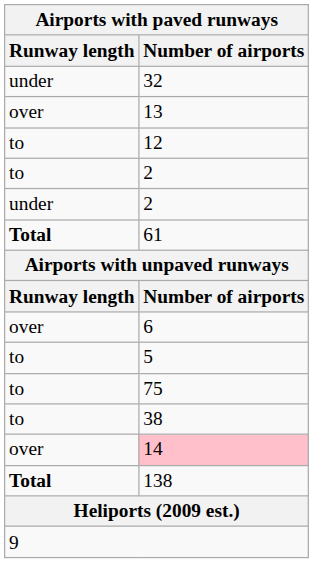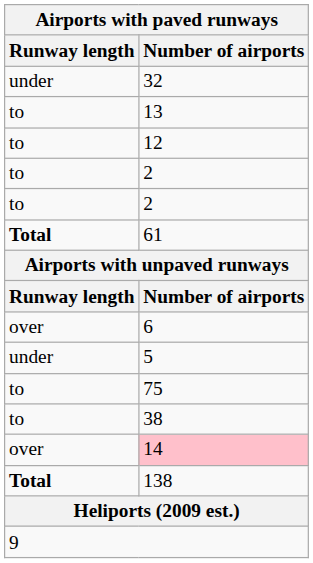(26, 111) over -> (17, 111) to
(31, 204) under -> (17, 204) to
(17, 357) to -> (31, 357) under
